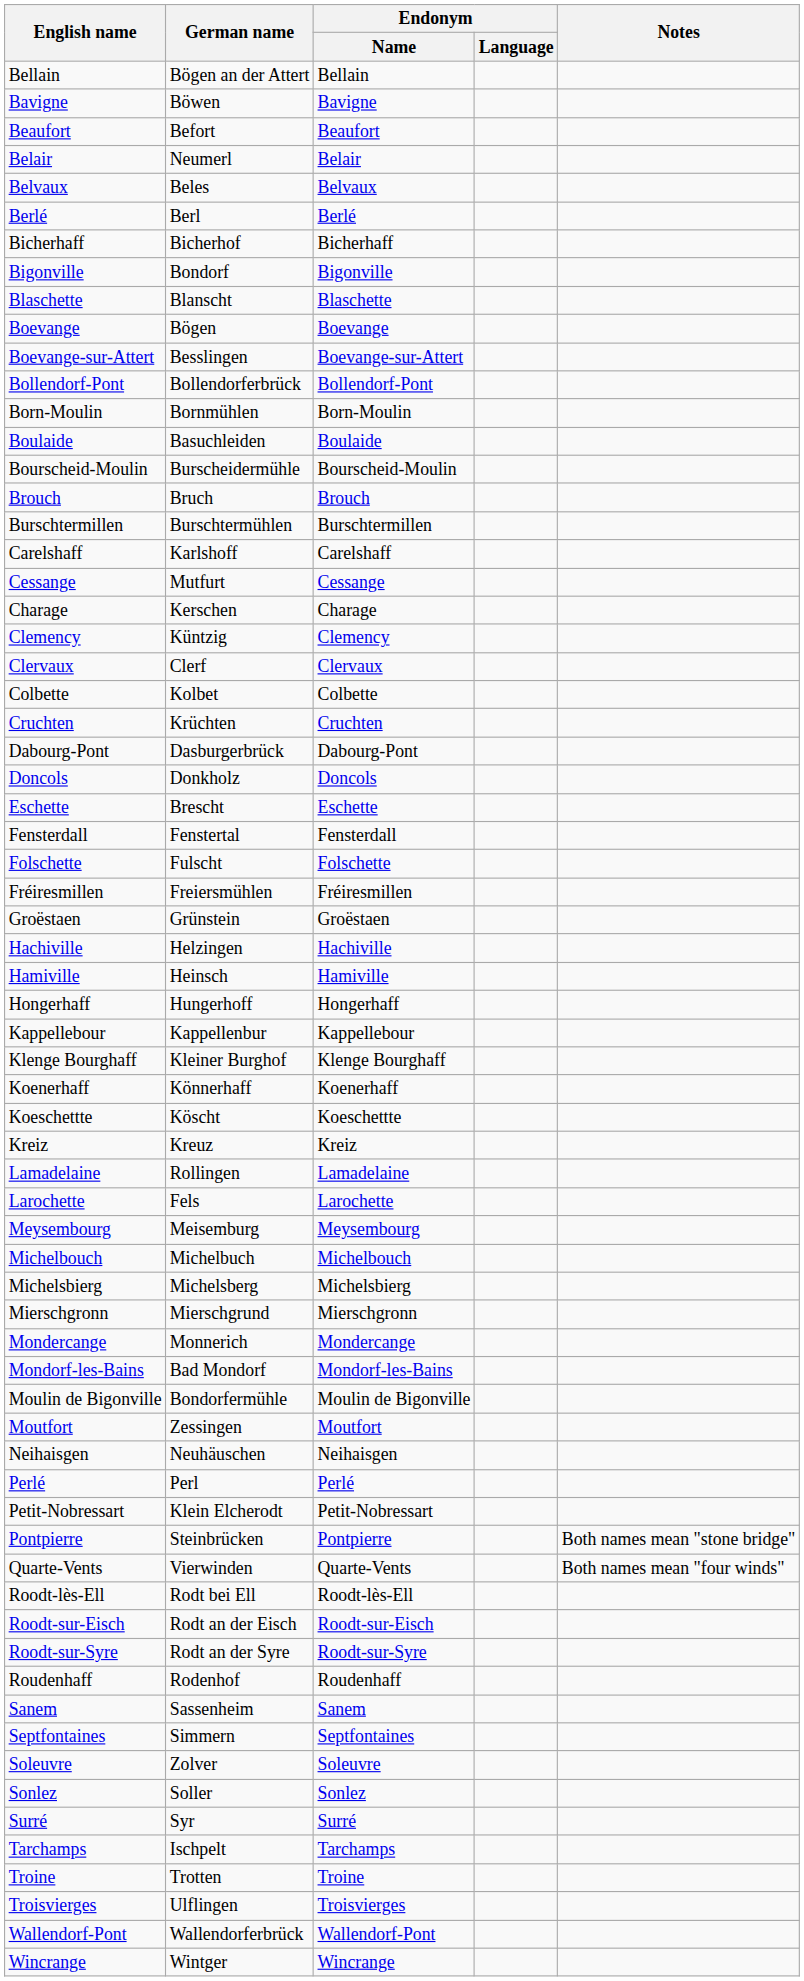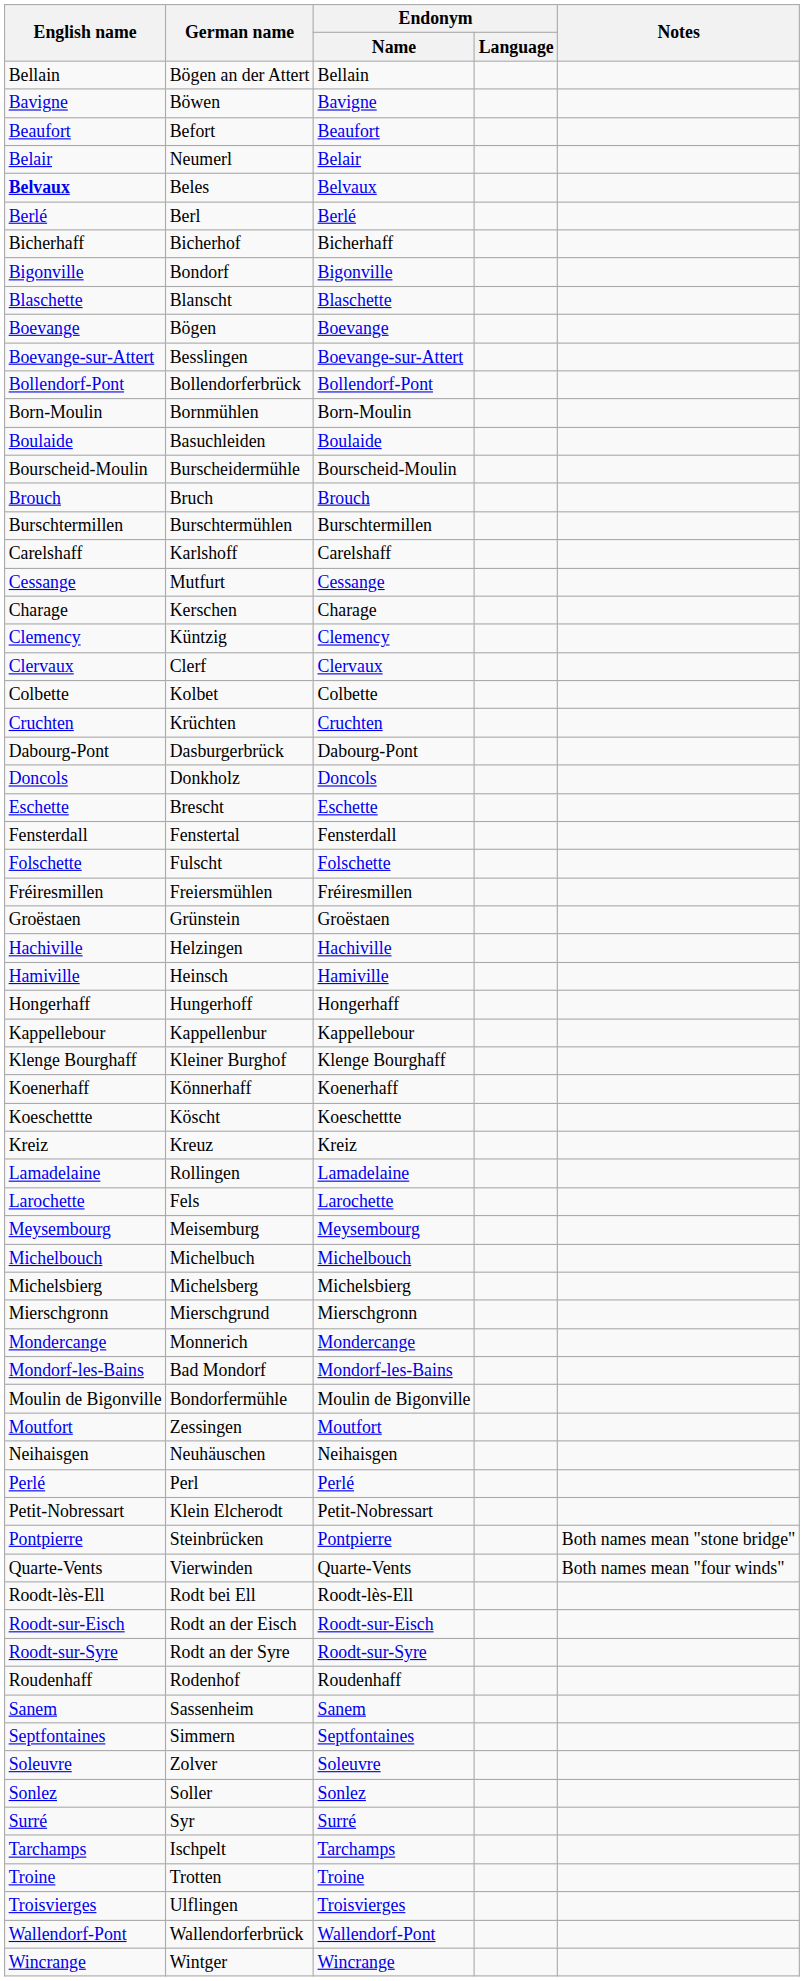(38, 187) normal -> (39, 187) bold
